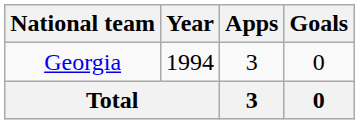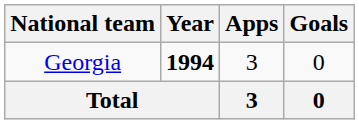(190, 61) normal -> (190, 61) bold
